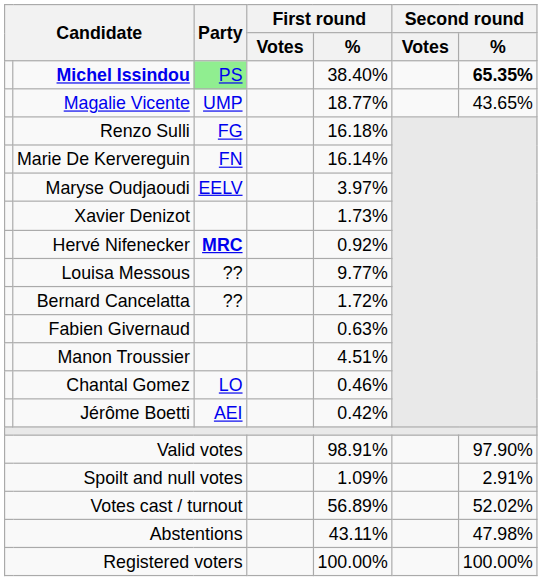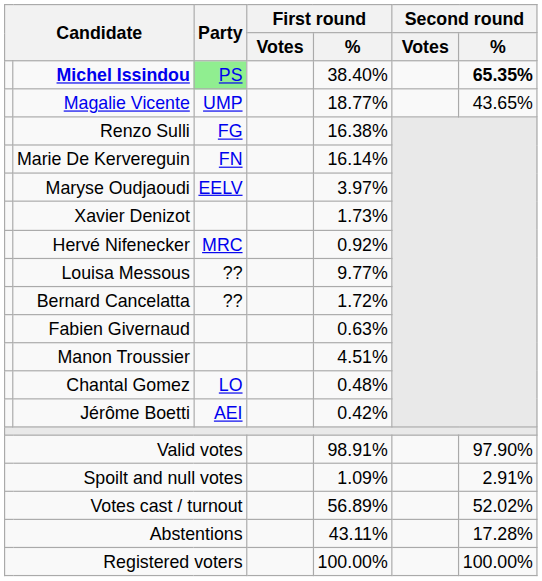(358, 131) 16.18% -> (358, 131) 16.38%
(222, 244) bold -> (222, 244) normal
(363, 385) 0.46% -> (363, 385) 0.48%
(503, 534) 47.98% -> (503, 534) 17.28%
